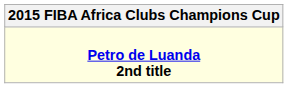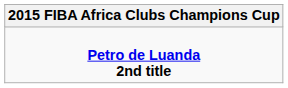(144, 63) lightyellow background -> (144, 63) no background
